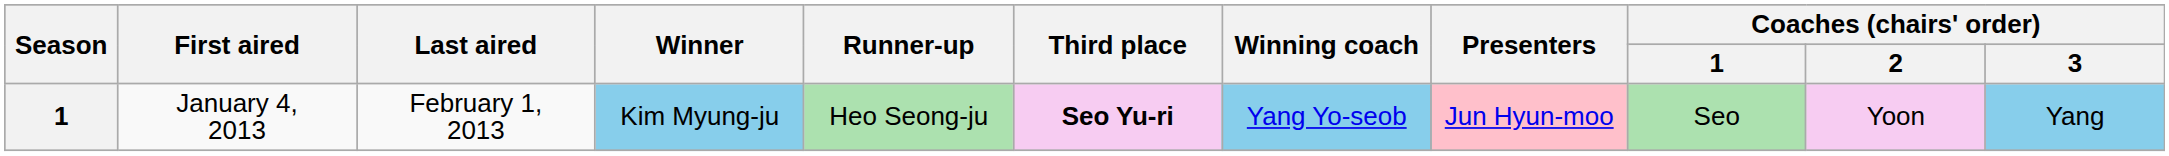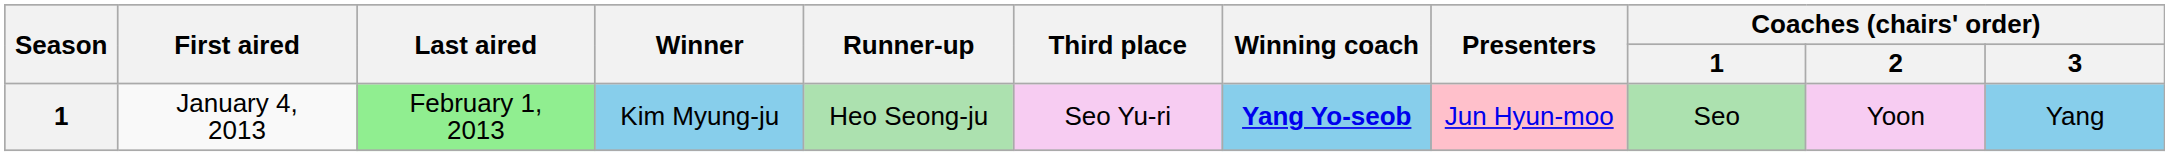(476, 116) no background -> (476, 116) lightgreen background
(1118, 116) bold -> (1118, 116) normal
(1327, 116) normal -> (1327, 116) bold
